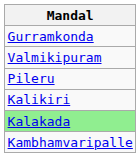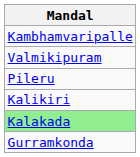(51, 36) Gurramkonda -> (70, 36) Kambhamvaripalle
(70, 142) Kambhamvaripalle -> (51, 142) Gurramkonda
